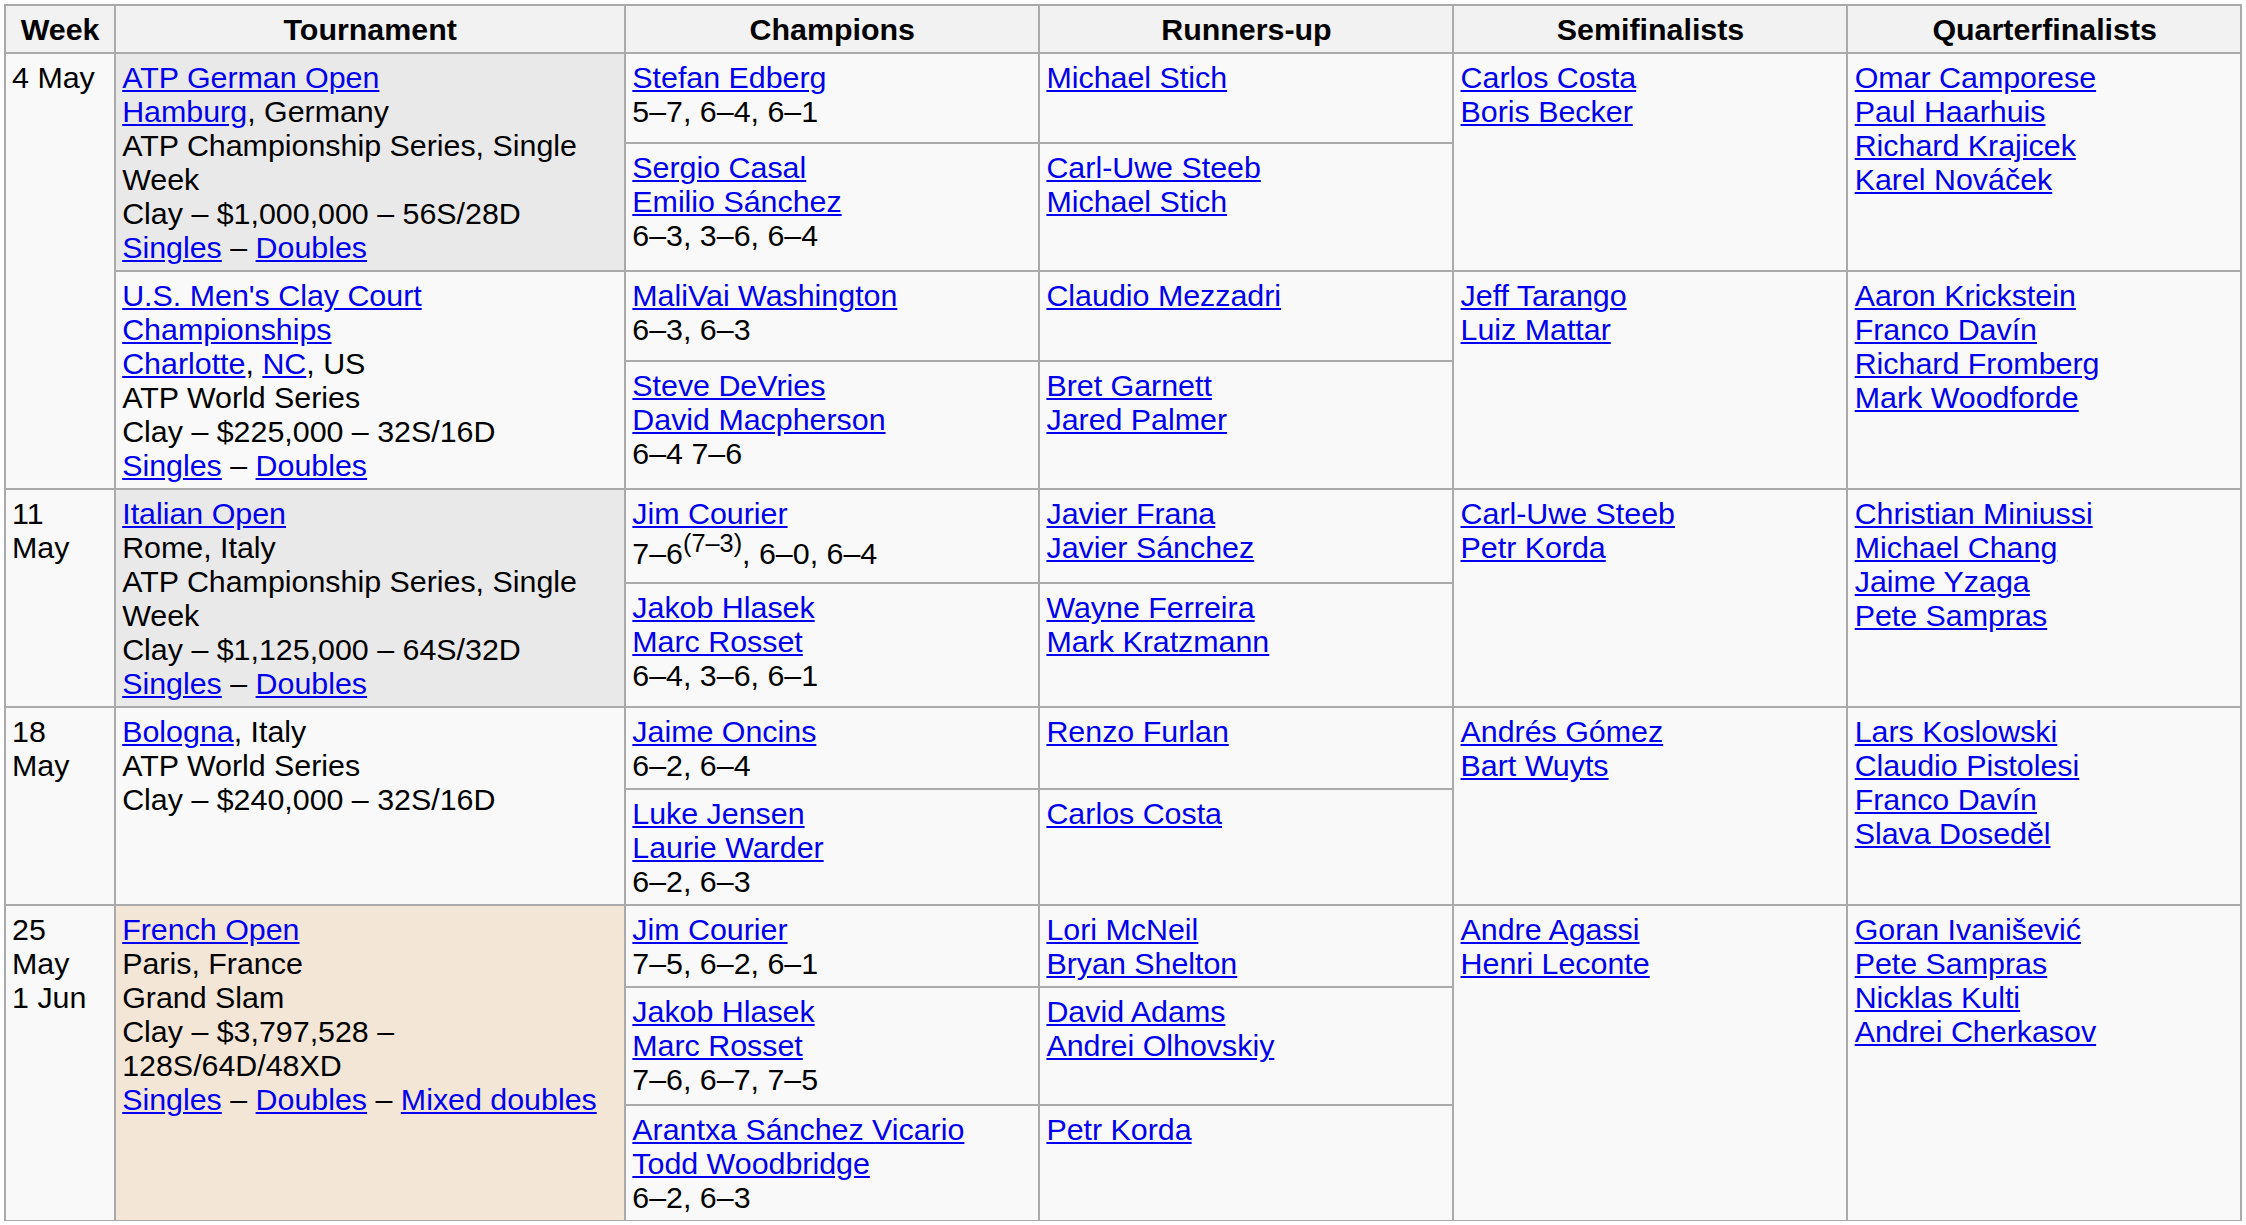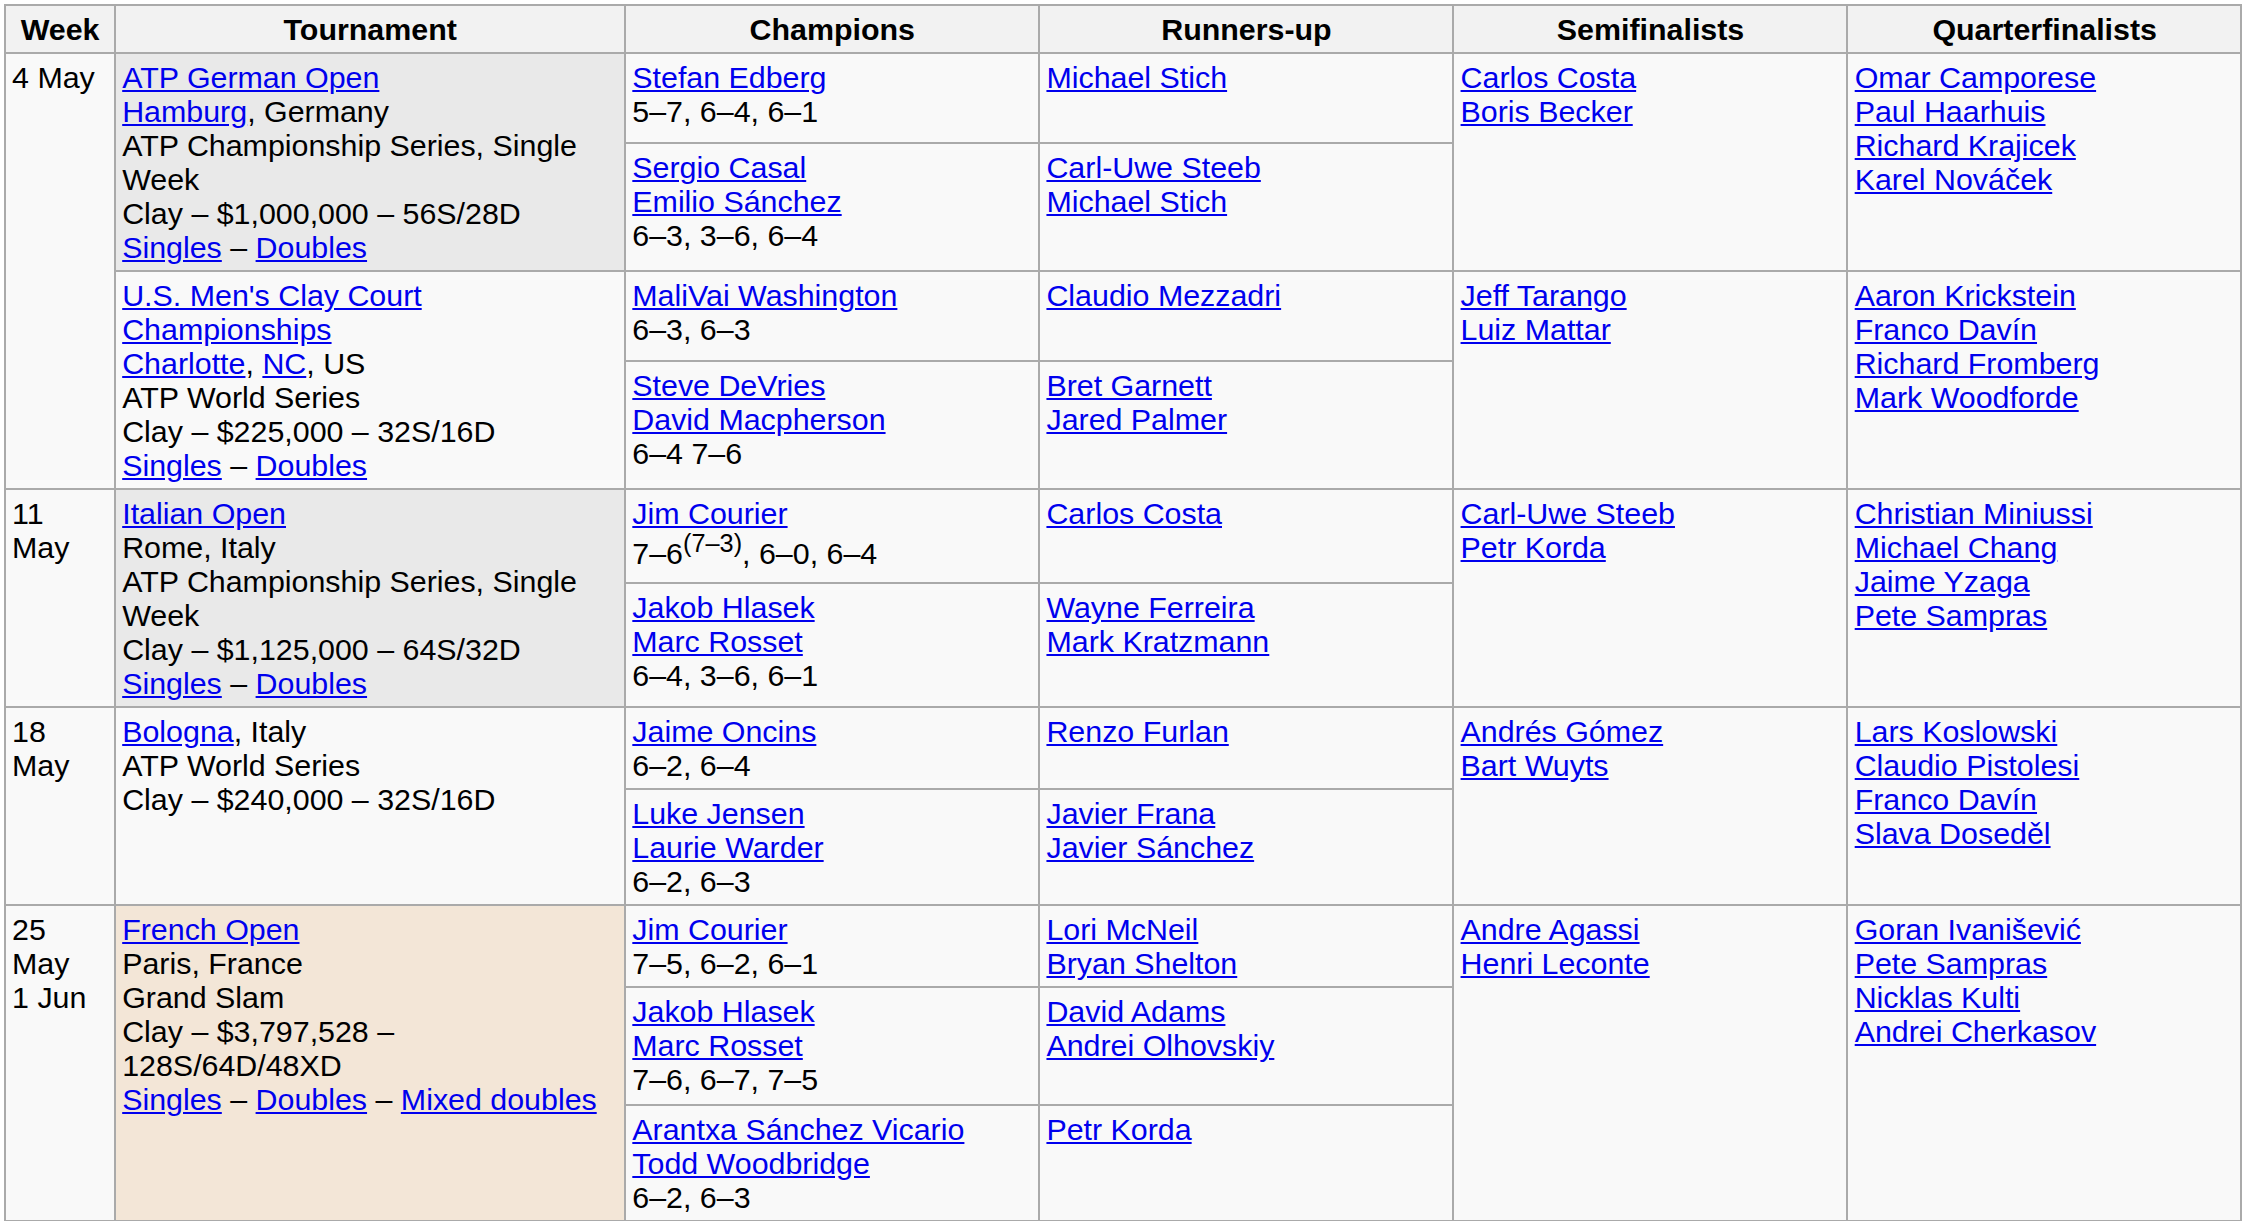(1150, 531) Javier Frana Javier Sánchez -> (1134, 514) Carlos Costa
(1134, 814) Carlos Costa -> (1150, 831) Javier Frana Javier Sánchez
